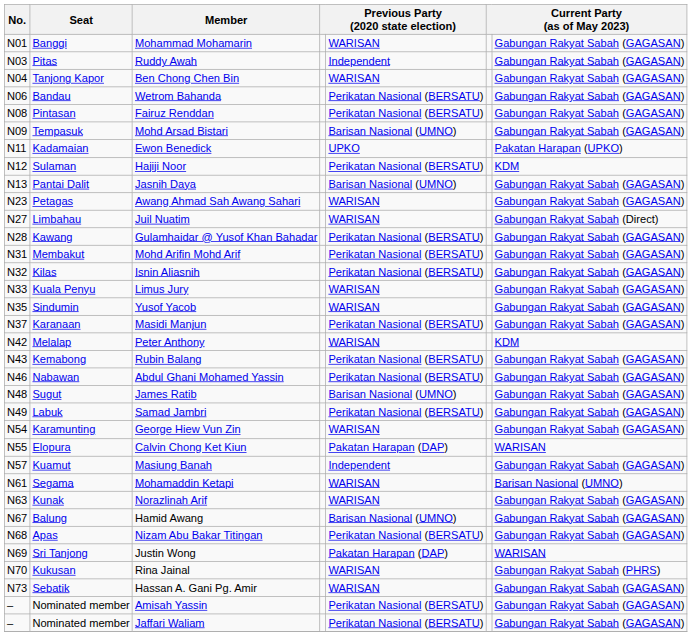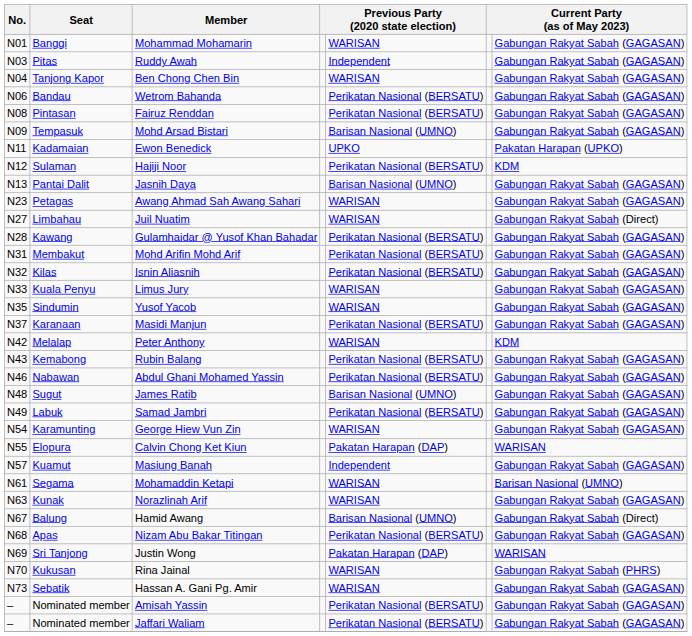(589, 518) Gabungan Rakyat Sabah (GAGASAN) -> (576, 518) Gabungan Rakyat Sabah (Direct)
